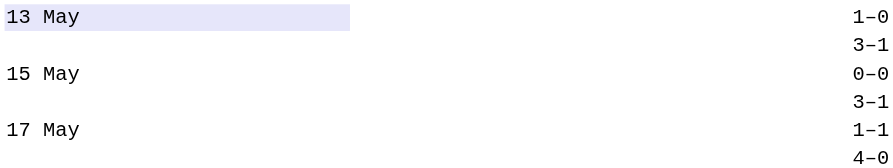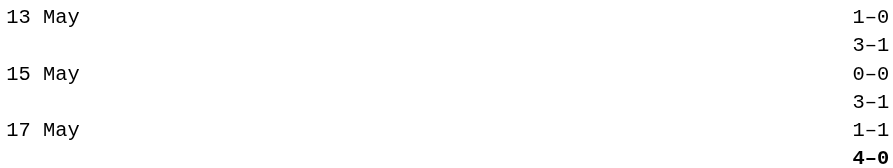(43, 18) lavender background -> (43, 18) no background
(871, 159) normal -> (871, 159) bold
